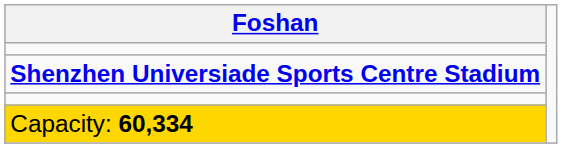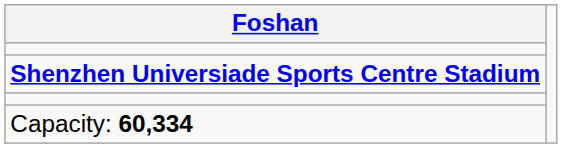(102, 123) gold background -> (102, 123) no background
